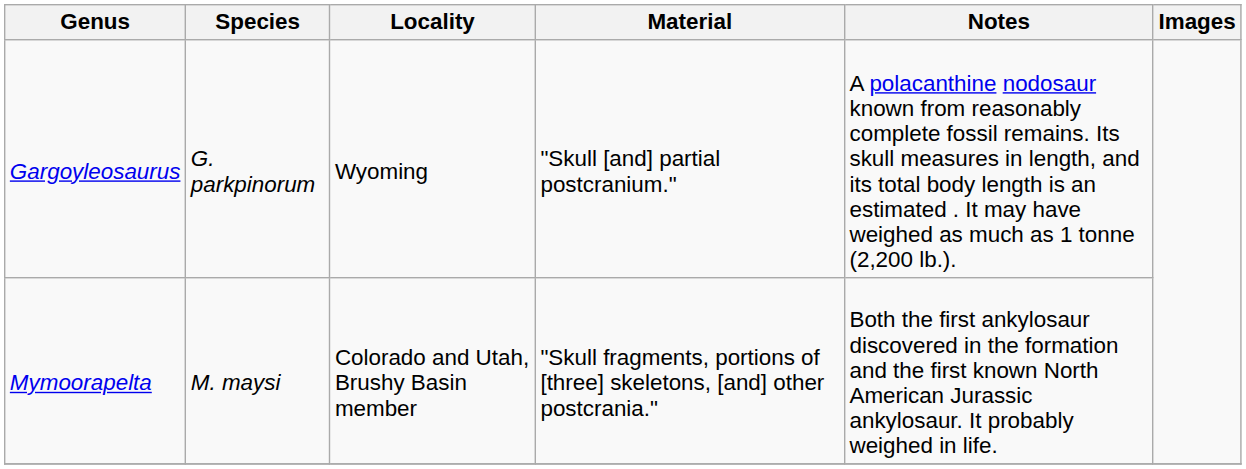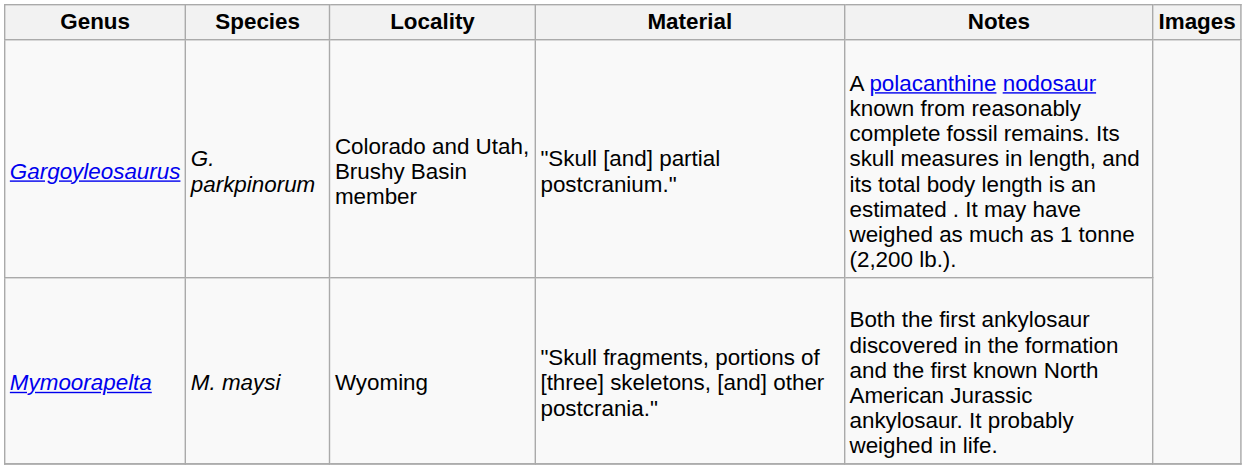(381, 171) Wyoming -> (432, 171) Colorado and Utah, Brushy Basin member
(432, 383) Colorado and Utah, Brushy Basin member -> (381, 383) Wyoming
